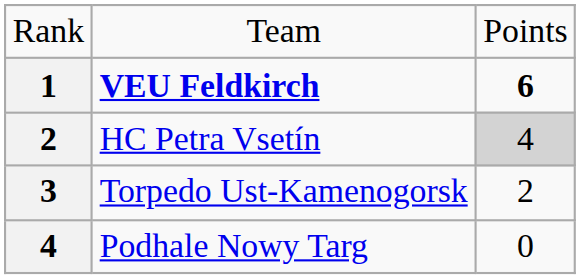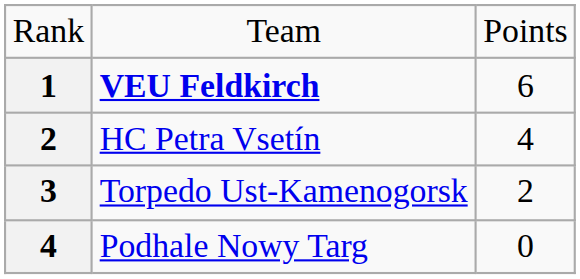(525, 84) bold -> (525, 84) normal
(525, 138) lightgrey background -> (525, 138) no background
